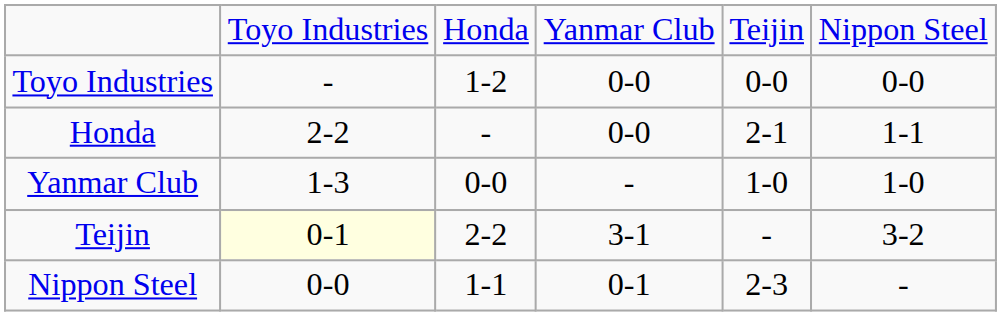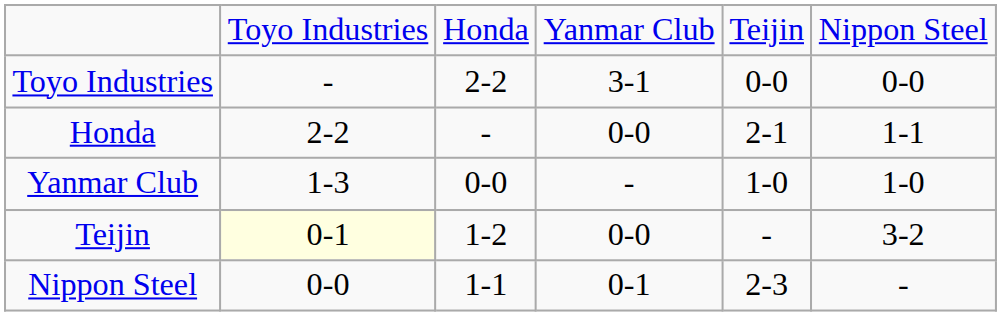(486, 81) 1-2 -> (486, 81) 2-2
(629, 81) 0-0 -> (629, 81) 3-1
(486, 234) 2-2 -> (486, 234) 1-2
(629, 234) 3-1 -> (629, 234) 0-0
